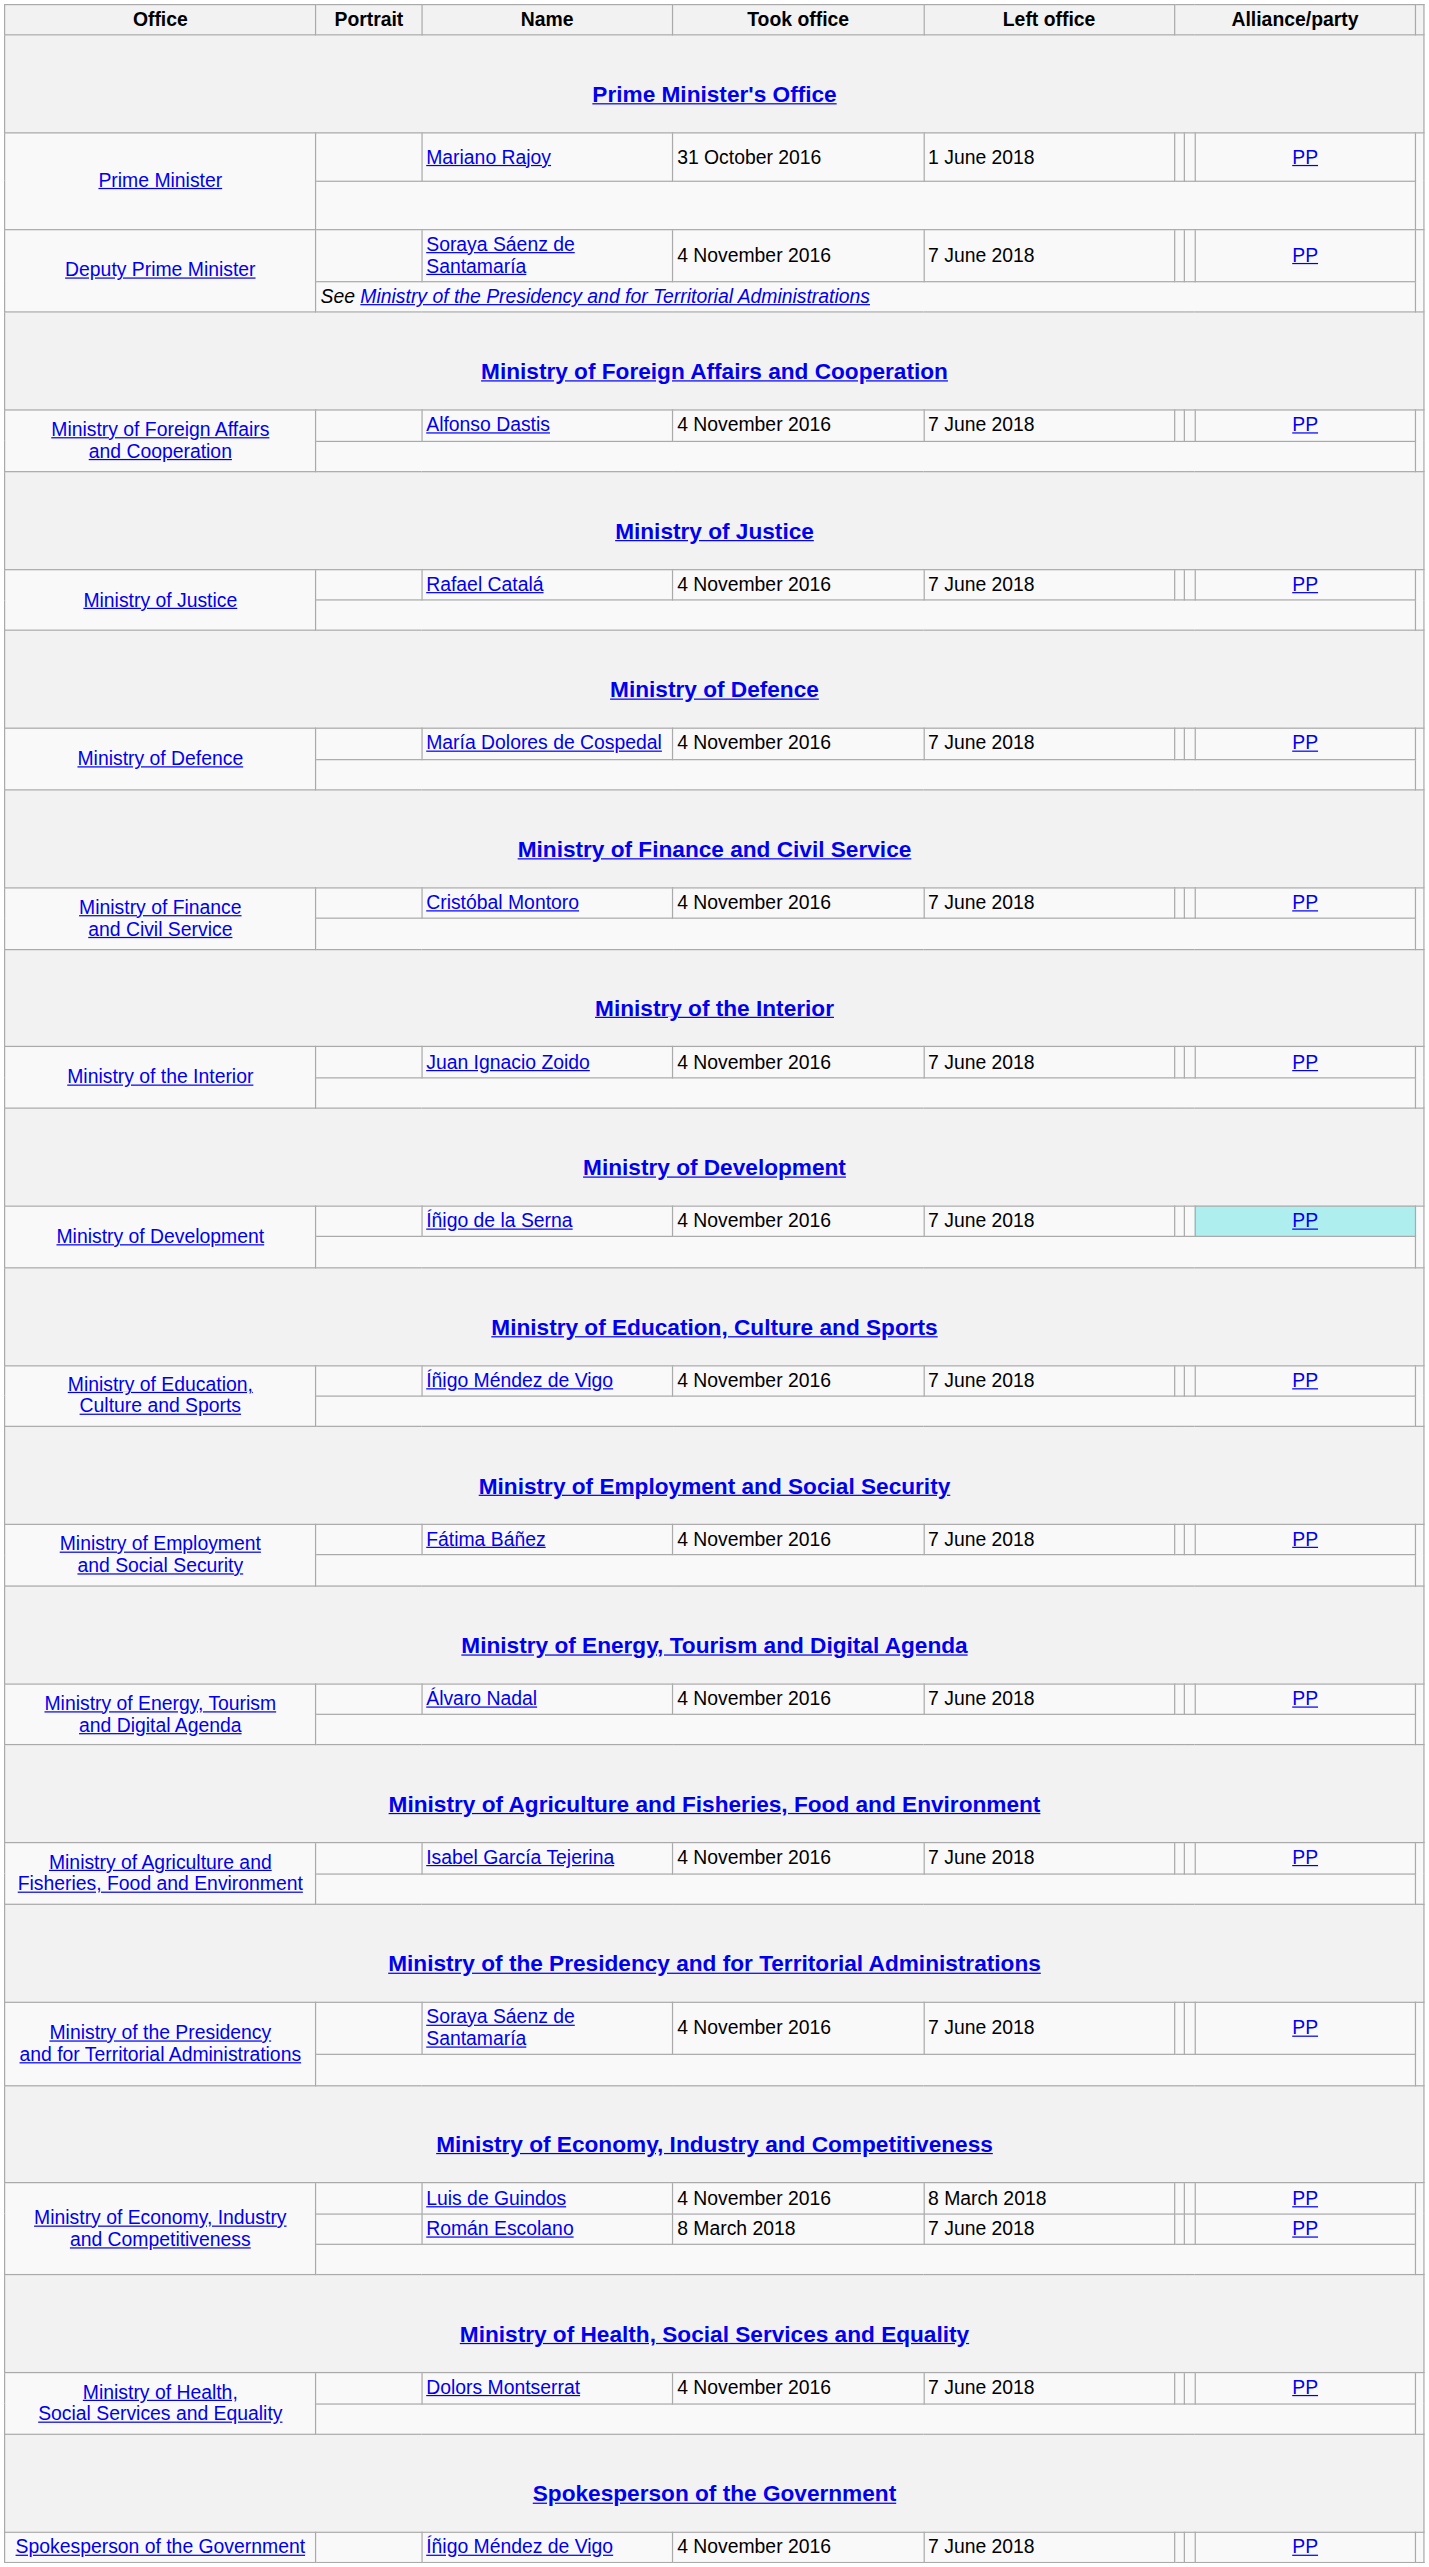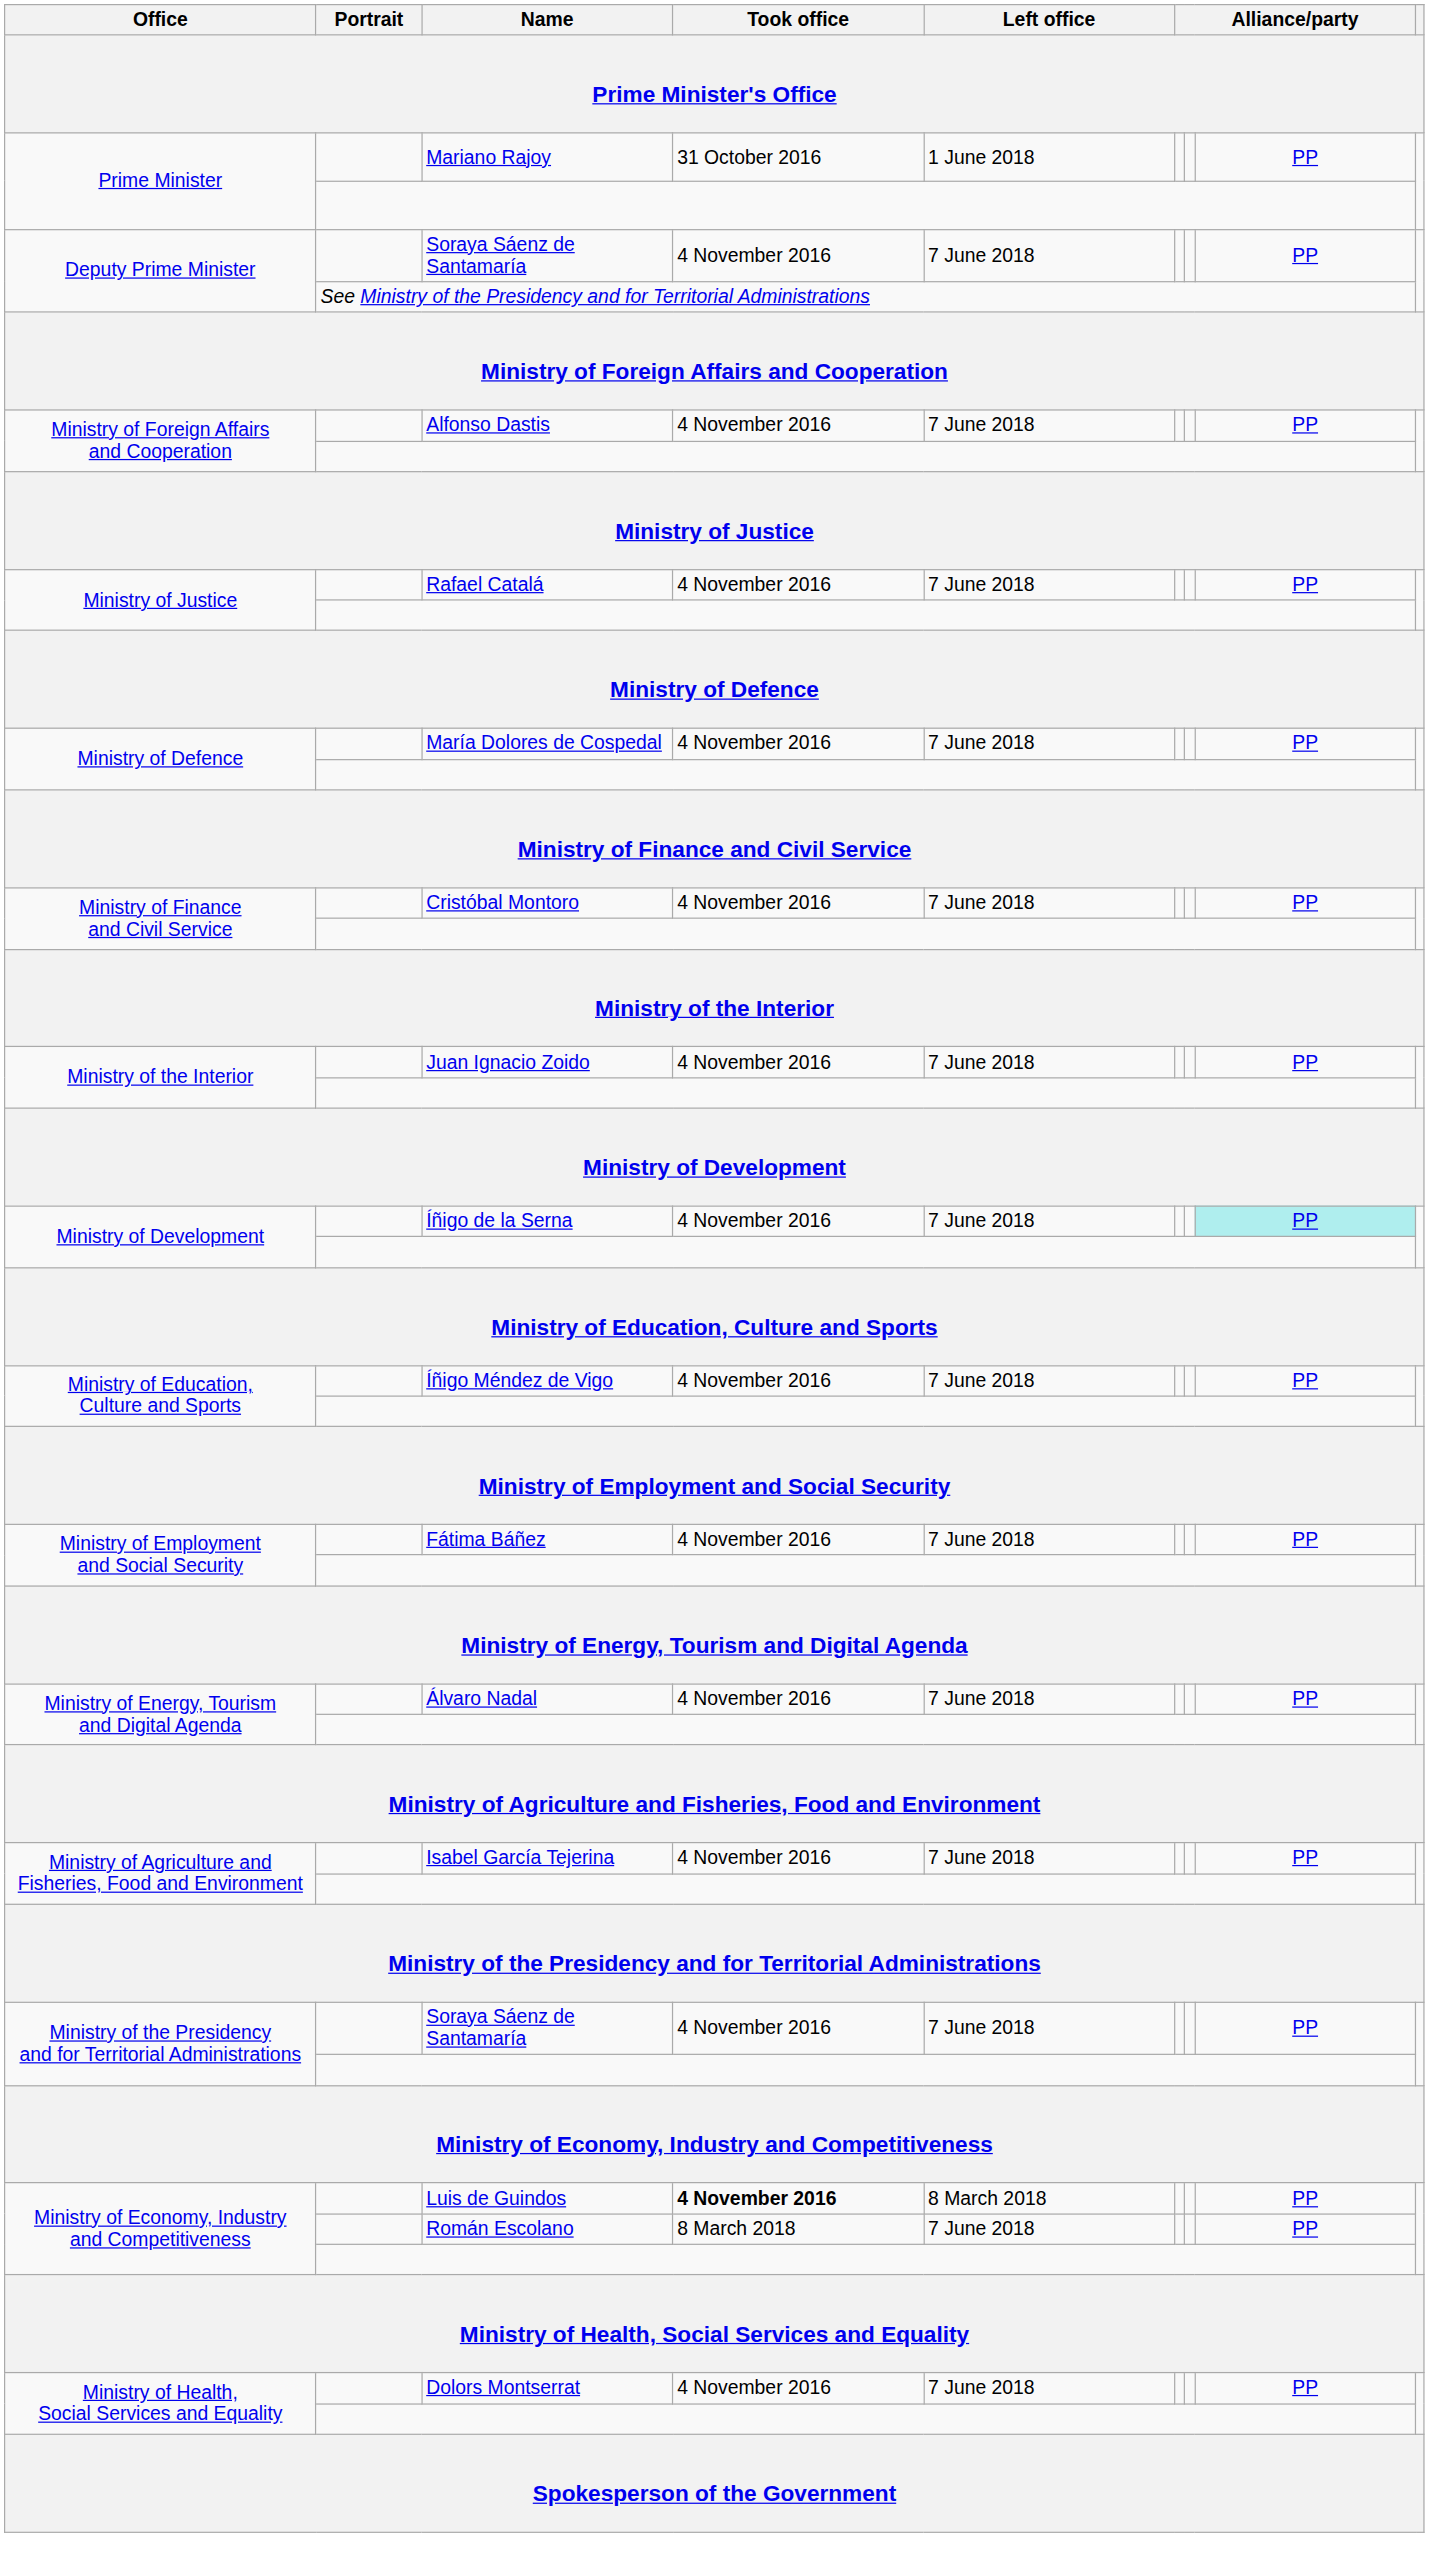(754, 2198) normal -> (757, 2198) bold
- row: (160, 2547)
